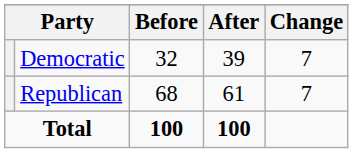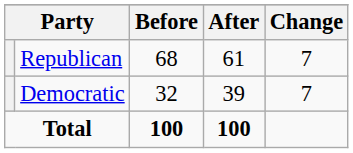rows swapped: (71, 93) <-> (72, 57)
